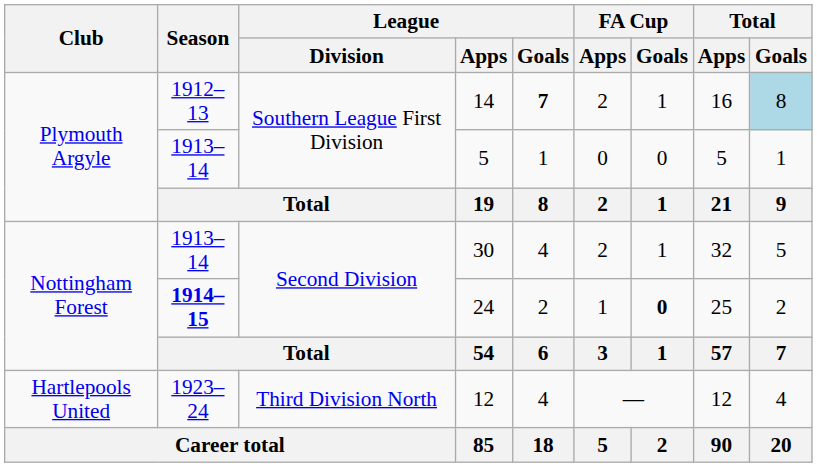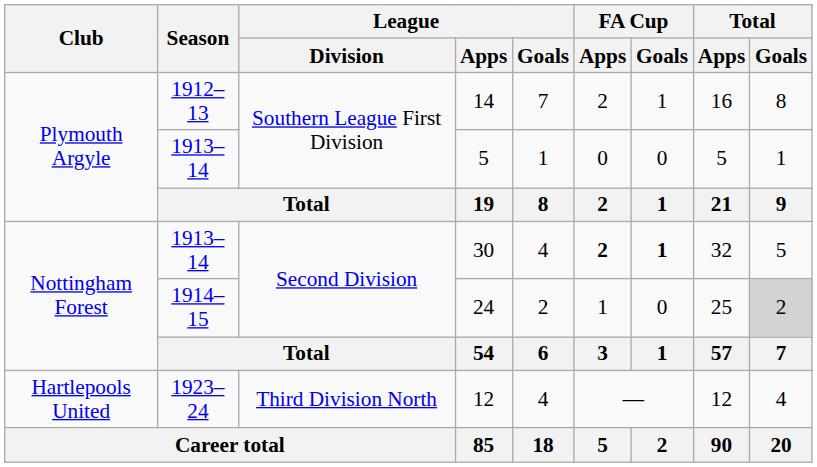(543, 100) bold -> (543, 100) normal
(781, 100) lightblue background -> (781, 100) no background
(603, 249) normal -> (603, 249) bold
(662, 249) normal -> (662, 249) bold
(198, 307) bold -> (198, 307) normal
(662, 307) bold -> (662, 307) normal
(781, 307) no background -> (781, 307) lightgrey background
